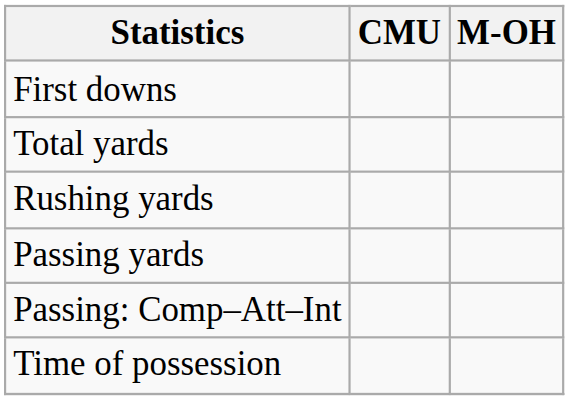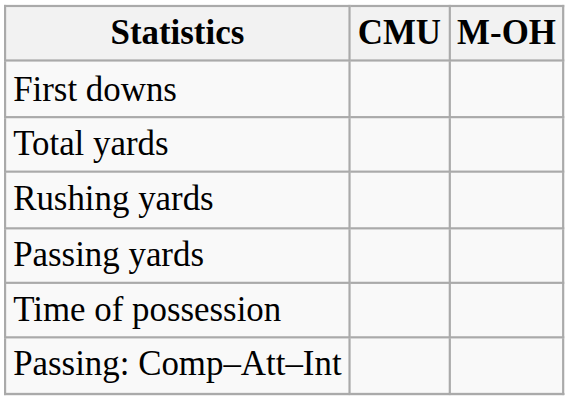rows swapped: (177, 309) <-> (147, 364)
